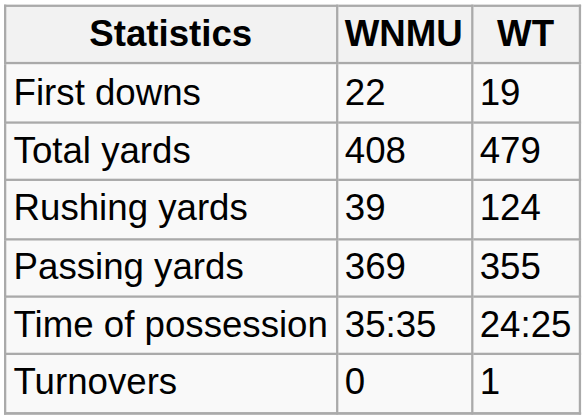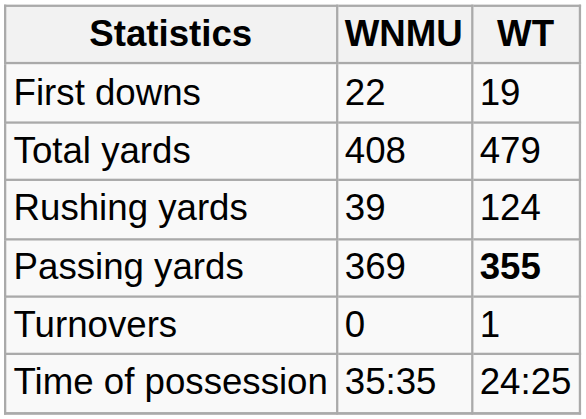(510, 266) normal -> (510, 266) bold
rows swapped: (95, 382) <-> (171, 324)
